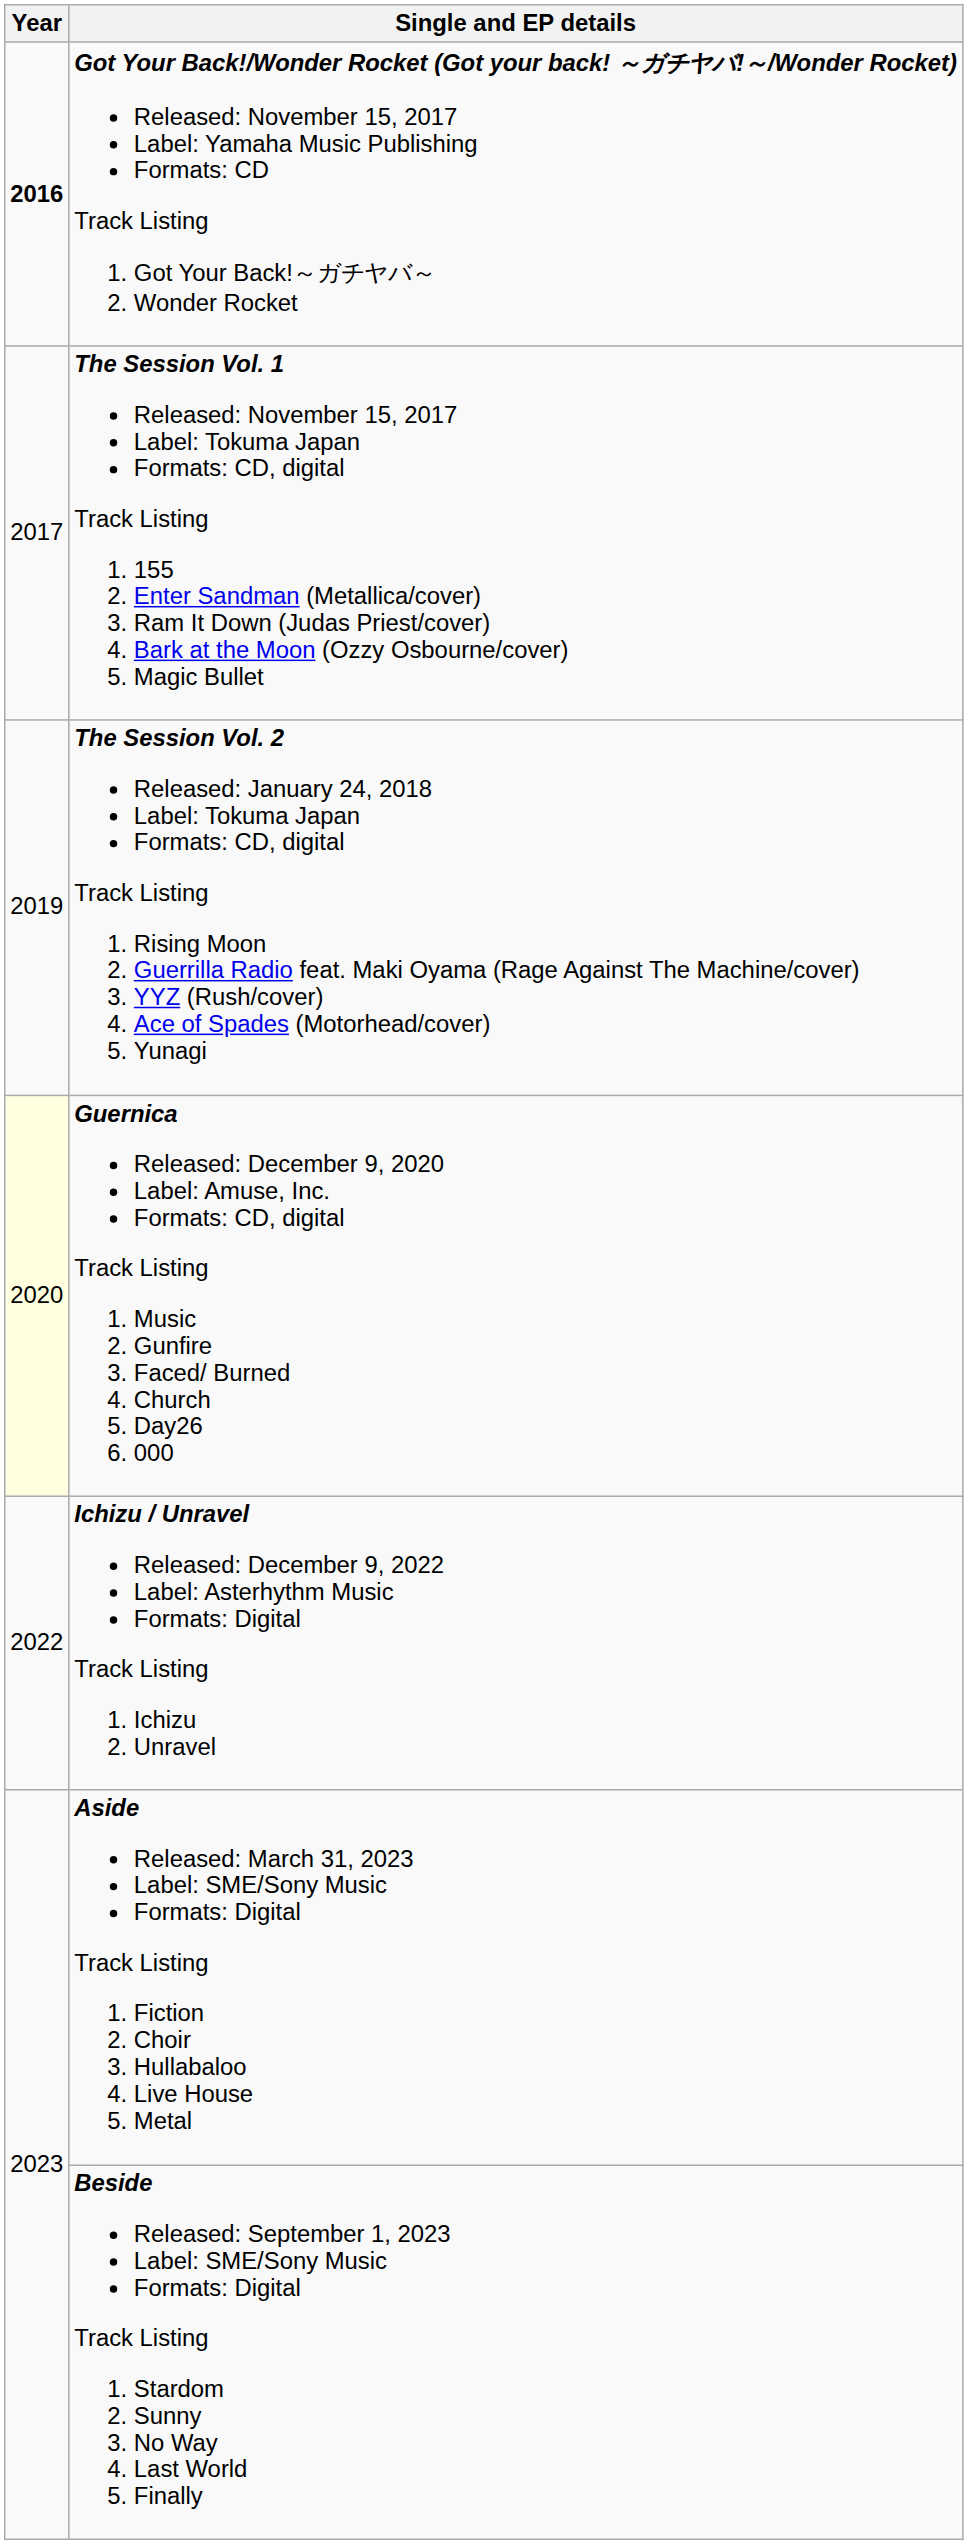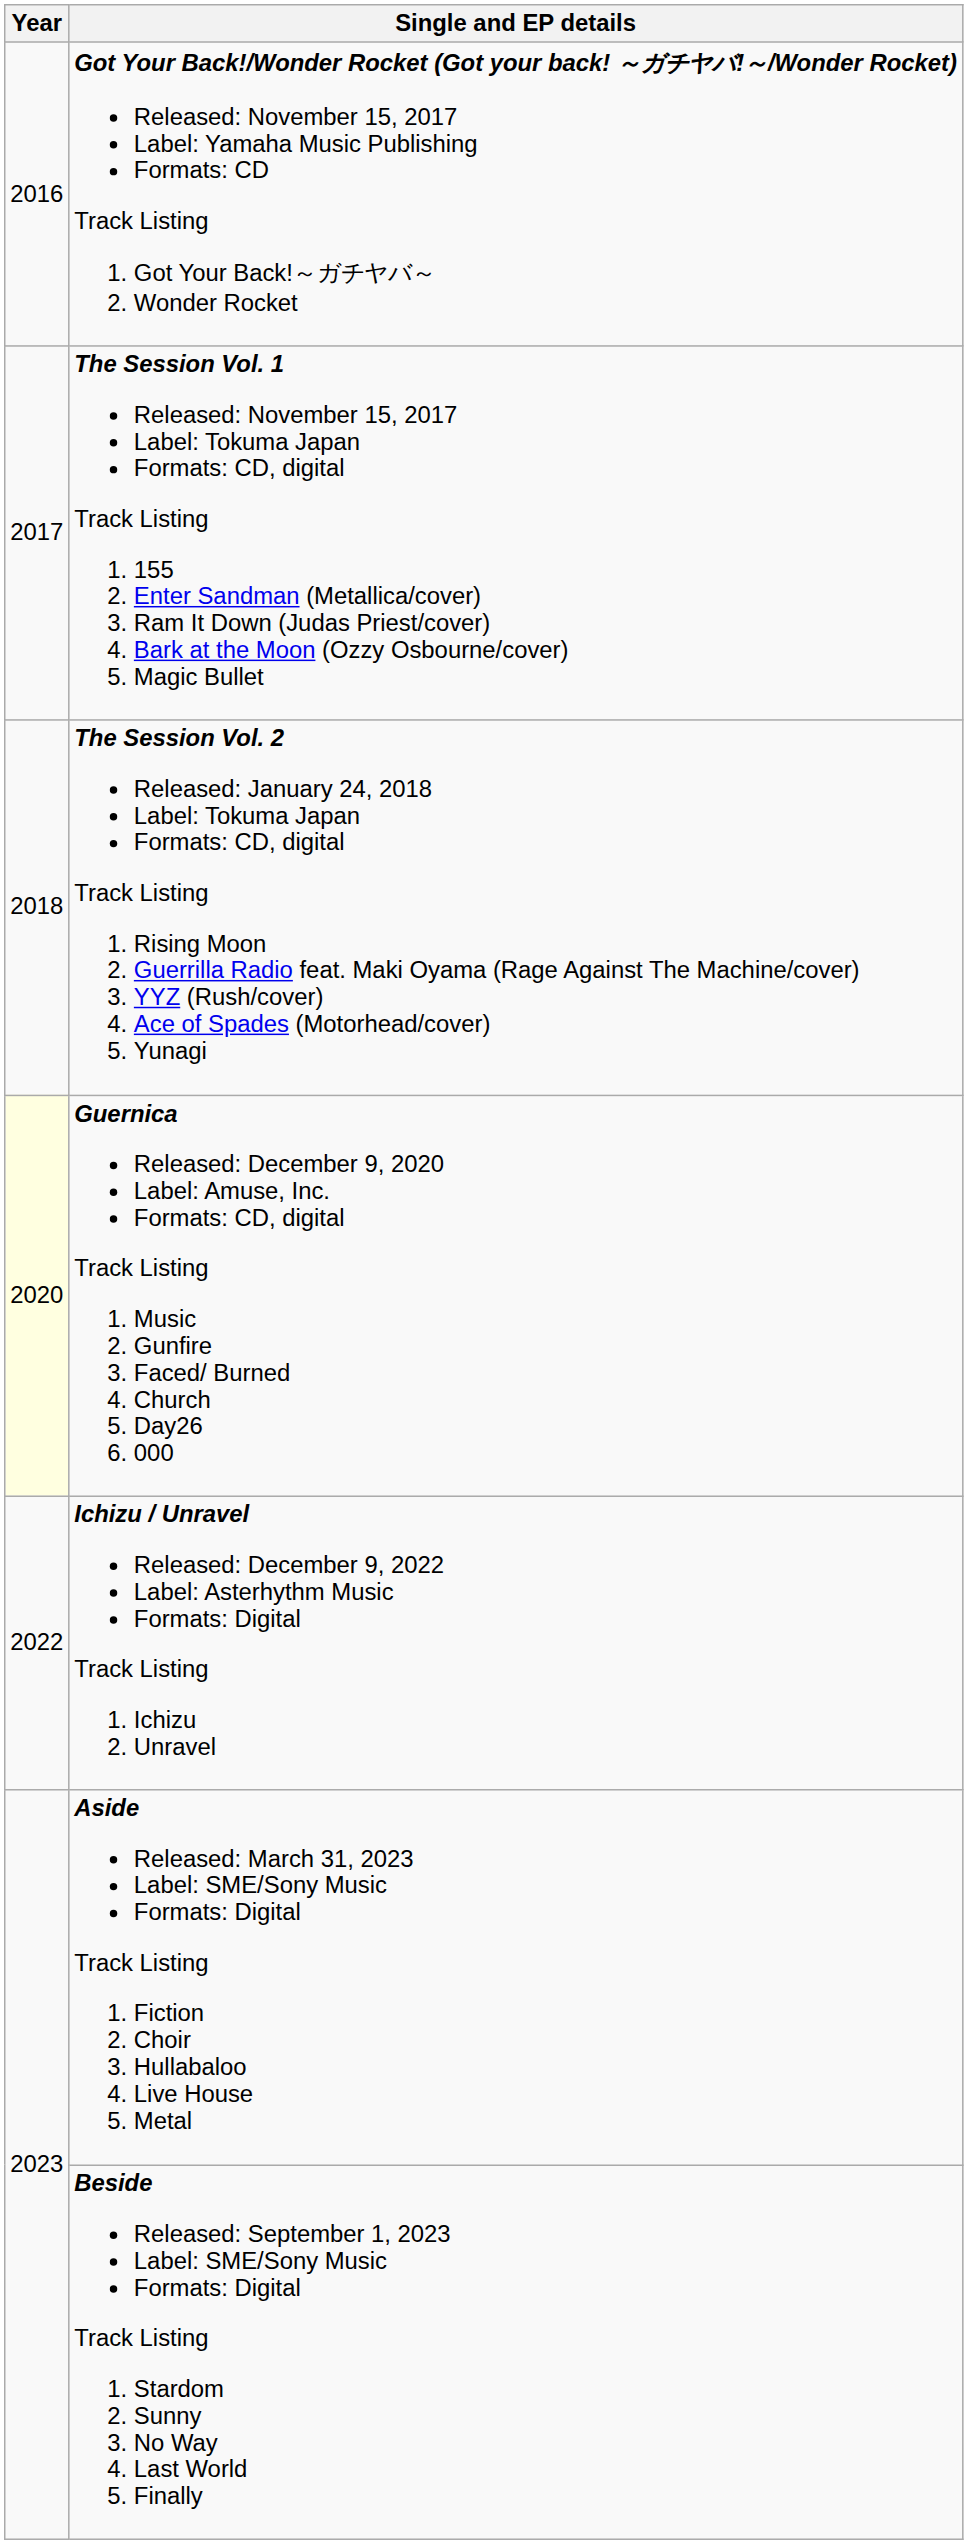(37, 193) bold -> (37, 193) normal
(37, 907) 2019 -> (37, 907) 2018
